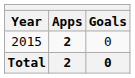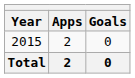(67, 42) bold -> (67, 42) normal
